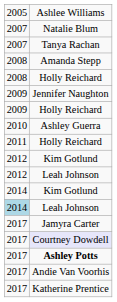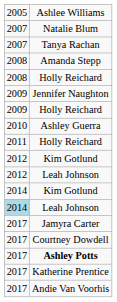(71, 239) lavender background -> (71, 239) no background
(71, 272) Andie Van Voorhis -> (71, 272) Katherine Prentice
(71, 288) Katherine Prentice -> (71, 288) Andie Van Voorhis
